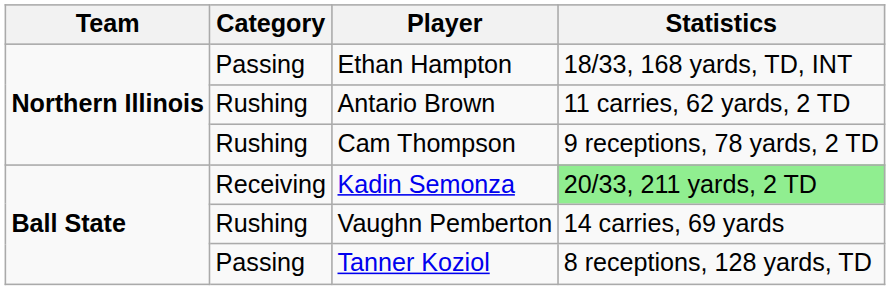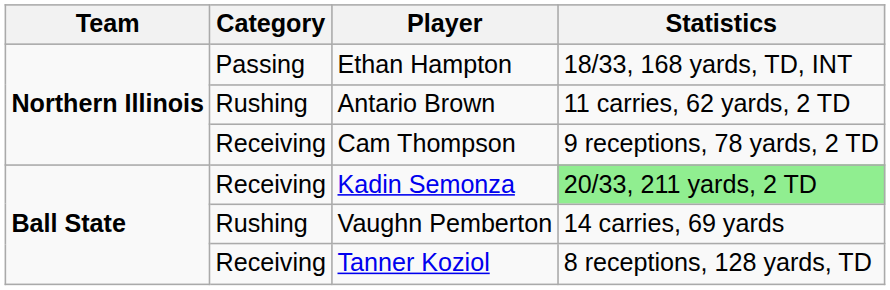(262, 144) Rushing -> (271, 144) Receiving
(260, 263) Passing -> (271, 263) Receiving
